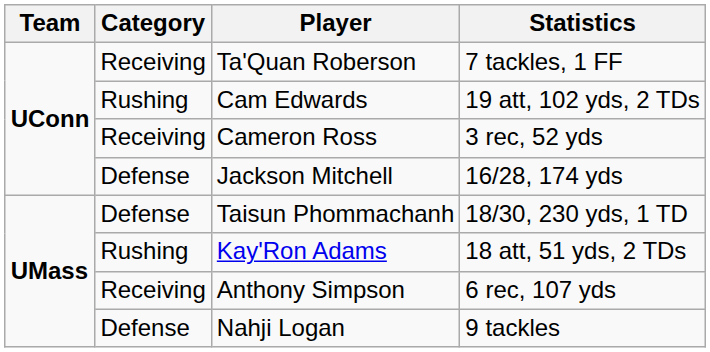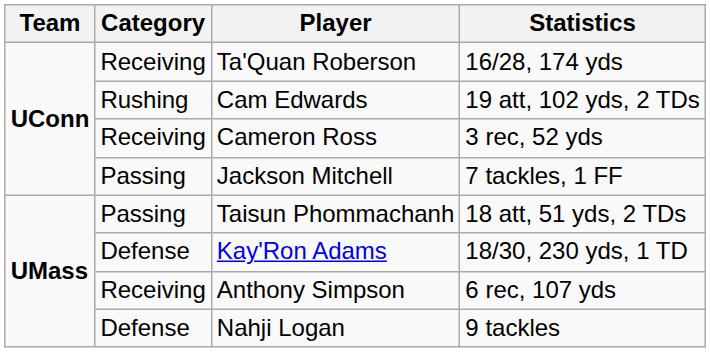(544, 61) 7 tackles, 1 FF -> (544, 61) 16/28, 174 yds
(145, 175) Defense -> (143, 175) Passing
(544, 175) 16/28, 174 yds -> (544, 175) 7 tackles, 1 FF
(145, 213) Defense -> (143, 213) Passing
(577, 213) 18/30, 230 yds, 1 TD -> (576, 213) 18 att, 51 yds, 2 TDs
(144, 251) Rushing -> (145, 251) Defense
(576, 251) 18 att, 51 yds, 2 TDs -> (577, 251) 18/30, 230 yds, 1 TD
